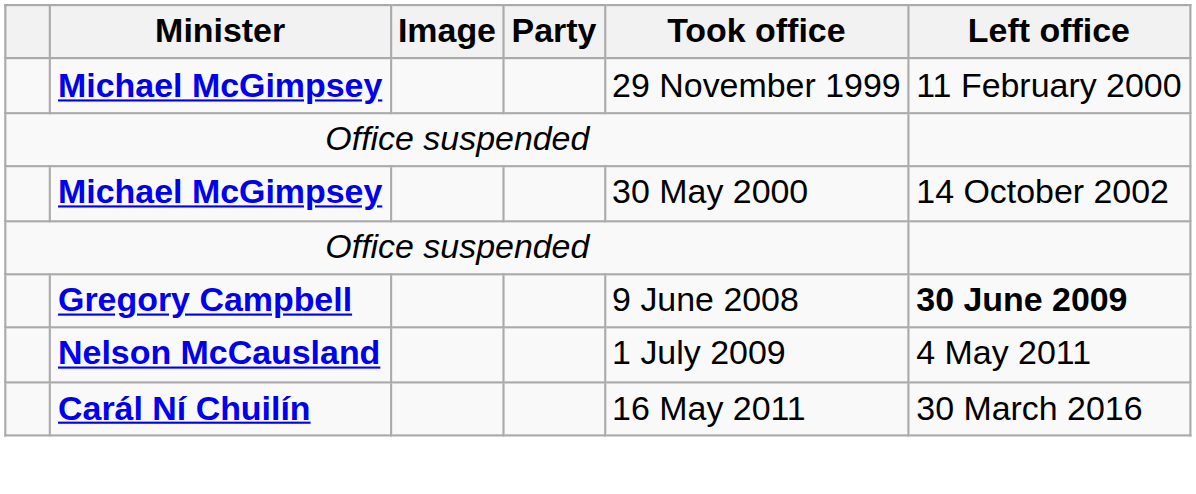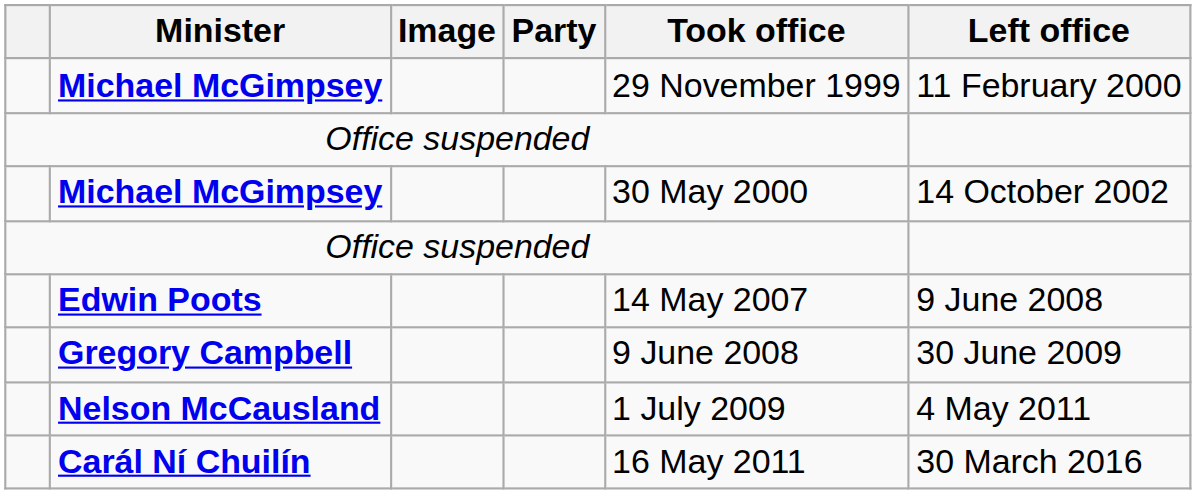+ row: (28, 301)
(1022, 300) bold -> (1019, 354) normal
